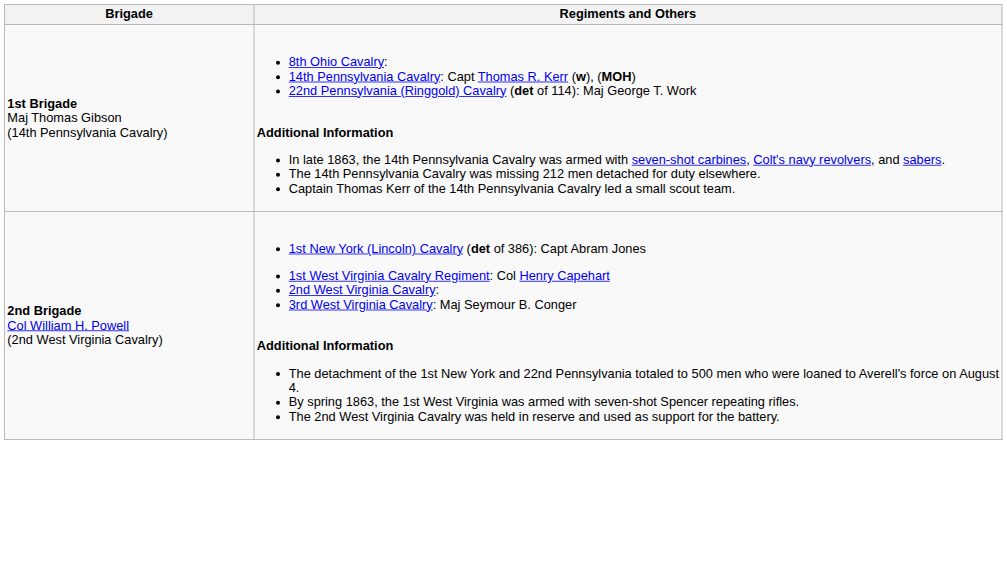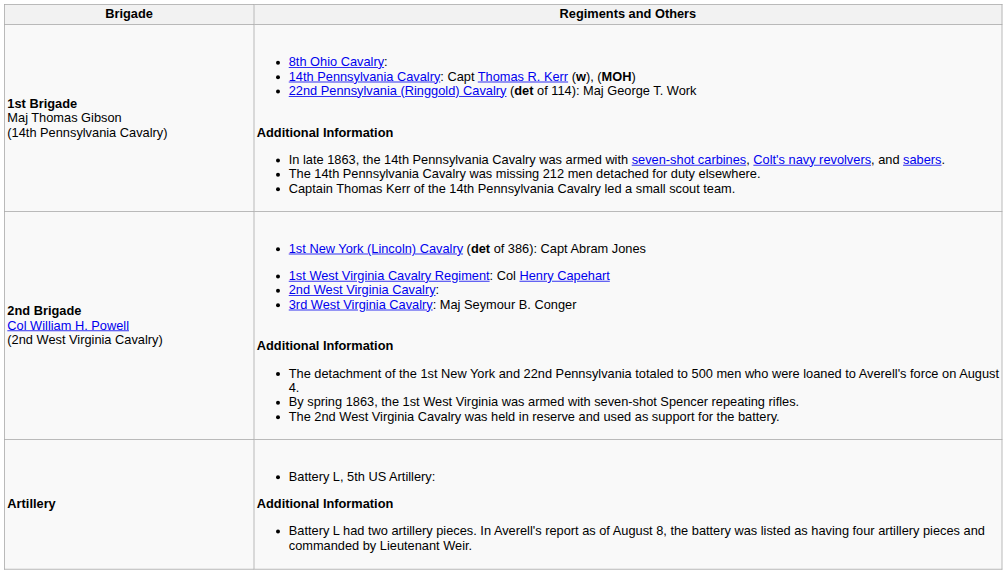+ row: (32, 504)
